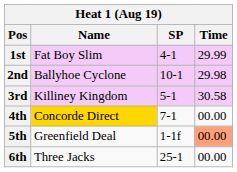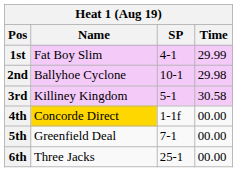(168, 116) 7-1 -> (170, 116) 1-1f
(170, 136) 1-1f -> (168, 136) 7-1
(212, 136) lightsalmon background -> (212, 136) no background
